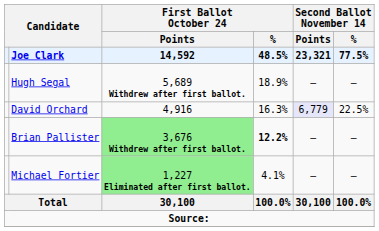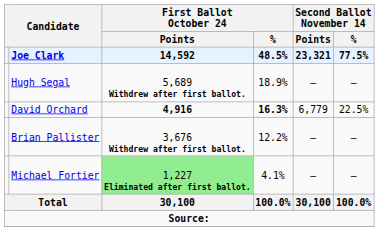(177, 110) normal -> (177, 110) bold
(273, 110) normal -> (273, 110) bold
(313, 110) lavender background -> (313, 110) no background
(177, 142) lightgreen background -> (177, 142) no background
(273, 137) bold -> (273, 137) normal
